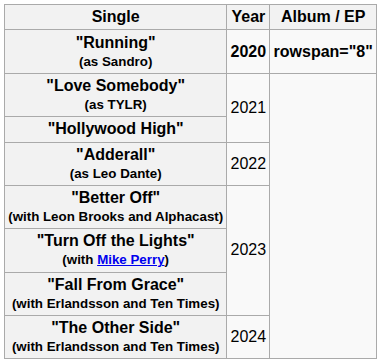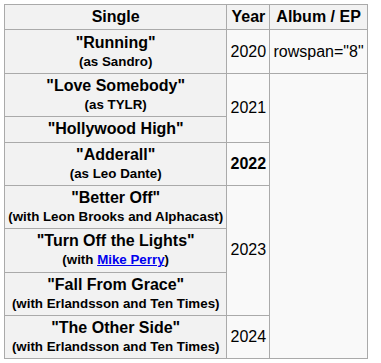(248, 51) bold -> (248, 51) normal
(323, 51) bold -> (319, 51) normal
(248, 163) normal -> (248, 163) bold
